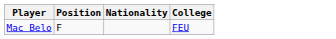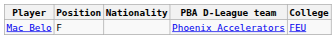+ column: (228, 12)
